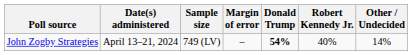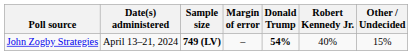(202, 42) normal -> (202, 42) bold
(382, 42) 14% -> (382, 42) 15%
